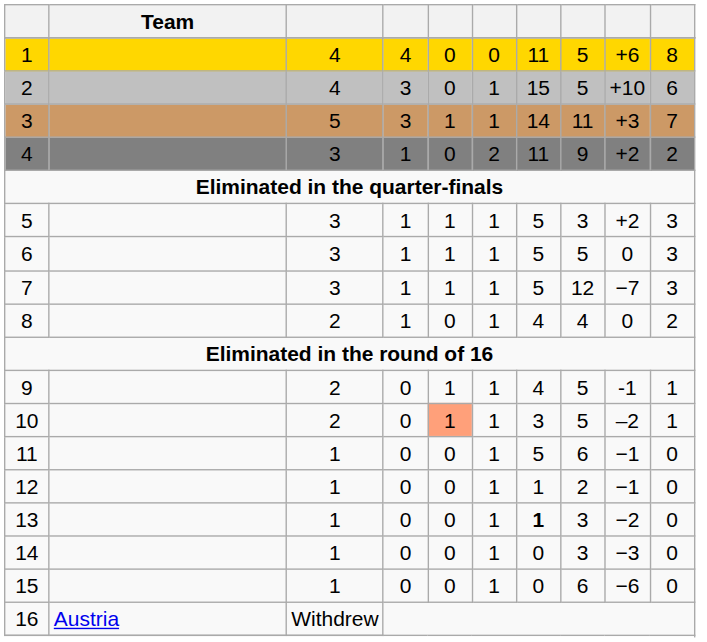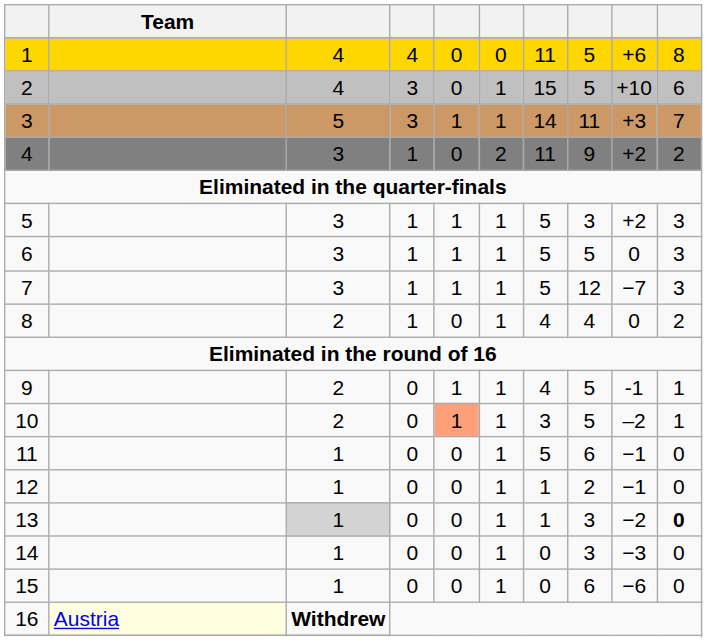(335, 520) no background -> (338, 520) lightgrey background
(538, 520) bold -> (545, 520) normal
(672, 520) normal -> (679, 520) bold
(86, 619) no background -> (86, 619) lightyellow background
(335, 619) normal -> (338, 619) bold
